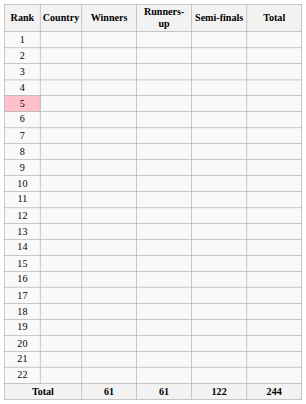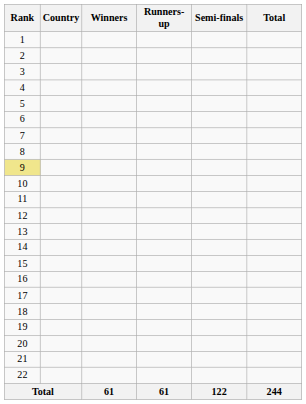(22, 103) pink background -> (22, 103) no background
(22, 167) no background -> (22, 167) khaki background
